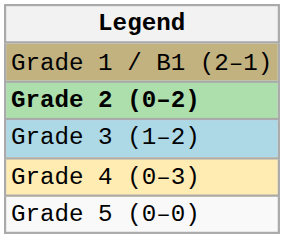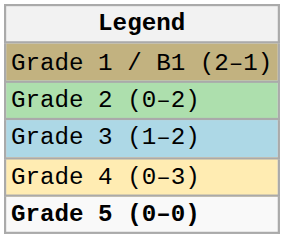(105, 100) bold -> (105, 100) normal
(105, 215) normal -> (105, 215) bold
